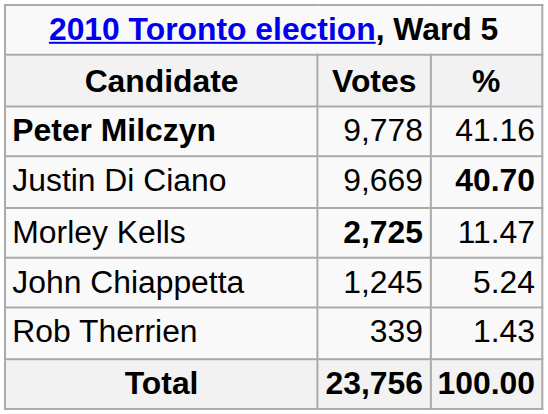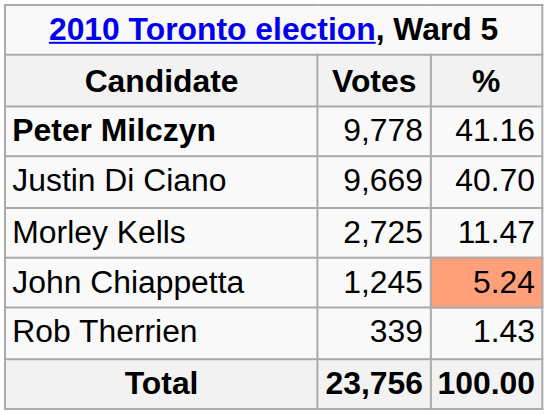(495, 181) bold -> (495, 181) normal
(383, 231) bold -> (383, 231) normal
(504, 282) no background -> (504, 282) lightsalmon background
